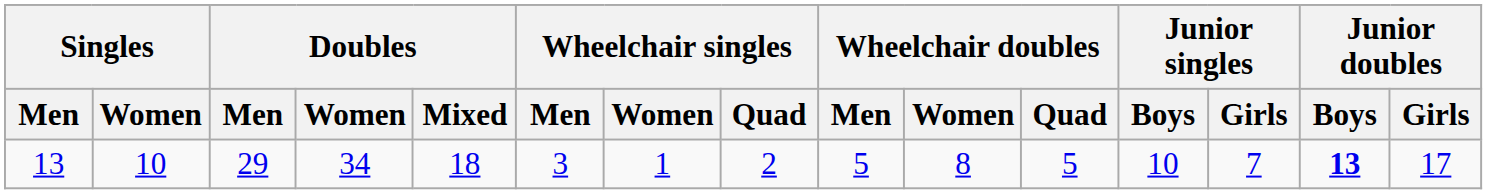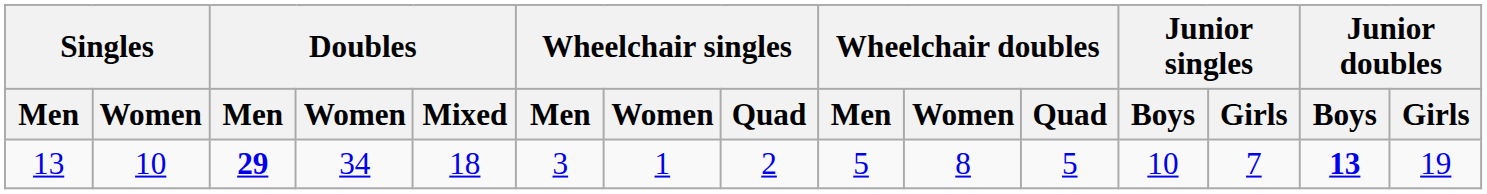(253, 163) normal -> (253, 163) bold
(1436, 163) 17 -> (1436, 163) 19
